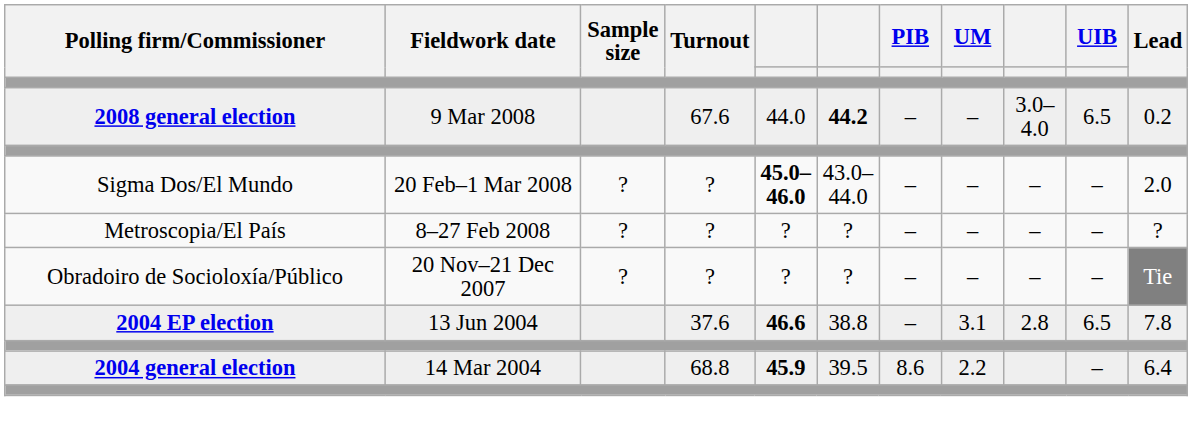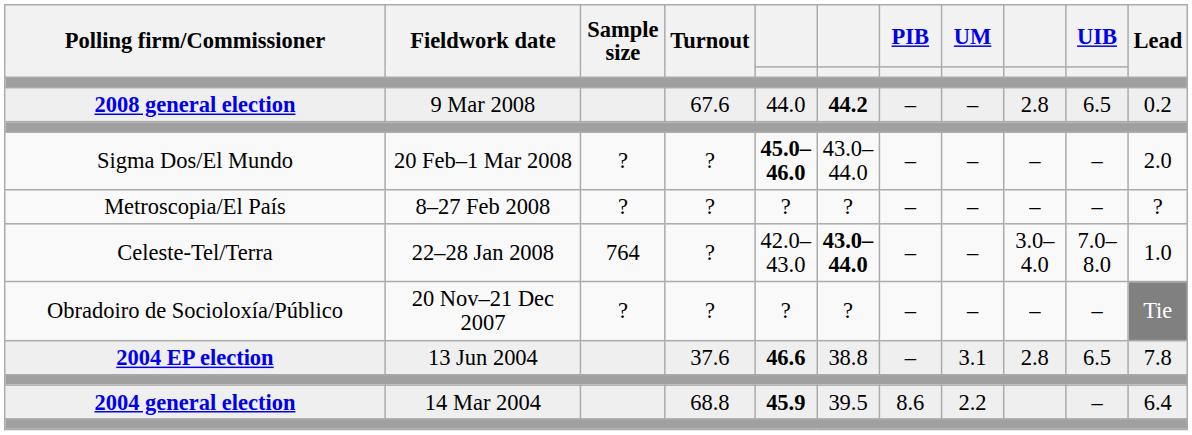(1035, 116) 3.0– 4.0 -> (1035, 104) 2.8
+ row: (195, 253)
